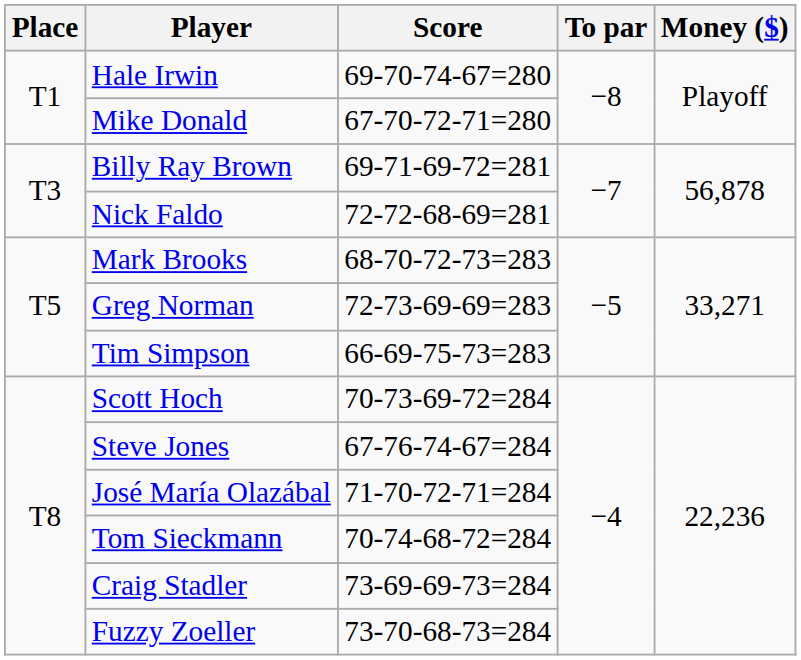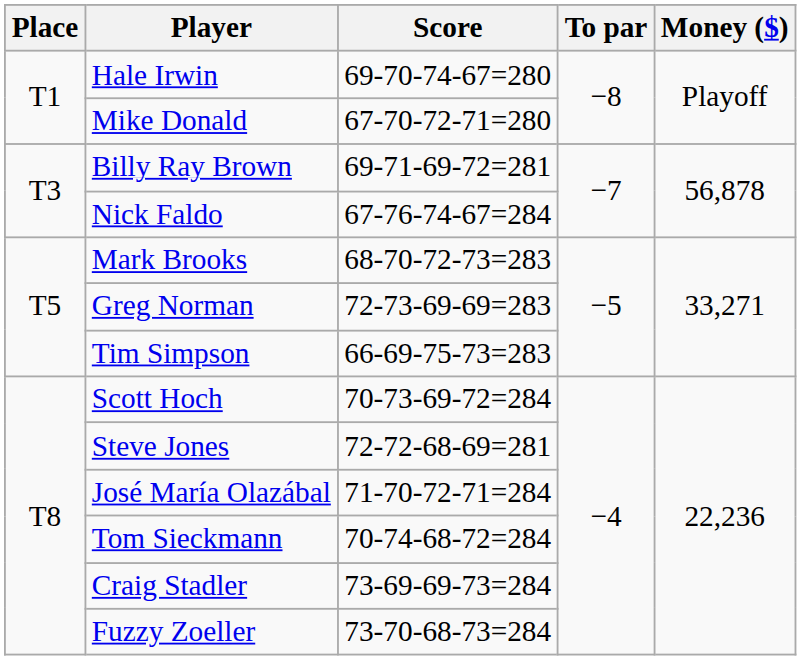(448, 213) 72-72-68-69=281 -> (448, 213) 67-76-74-67=284
(448, 445) 67-76-74-67=284 -> (448, 445) 72-72-68-69=281
